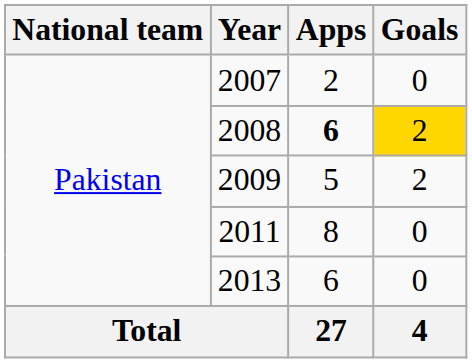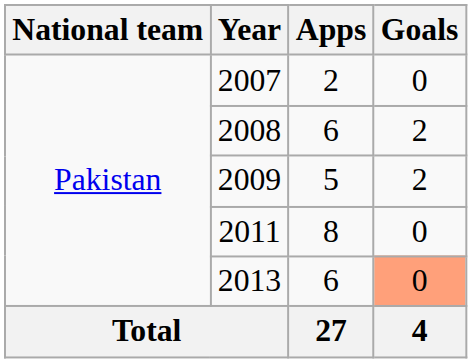(331, 130) bold -> (331, 130) normal
(420, 130) gold background -> (420, 130) no background
(420, 280) no background -> (420, 280) lightsalmon background
